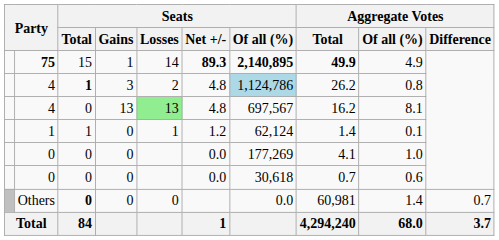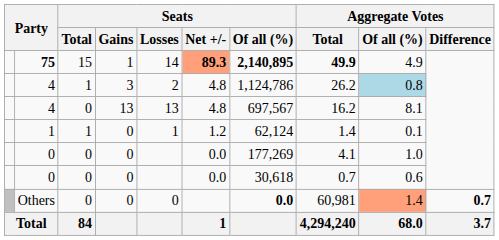(214, 62) no background -> (214, 62) lightsalmon background
(89, 85) bold -> (89, 85) normal
(265, 85) lightblue background -> (265, 85) no background
(414, 85) no background -> (414, 85) lightblue background
(172, 108) lightgreen background -> (172, 108) no background
(89, 200) bold -> (89, 200) normal
(285, 200) normal -> (285, 200) bold
(414, 200) no background -> (414, 200) lightsalmon background
(482, 200) normal -> (482, 200) bold
